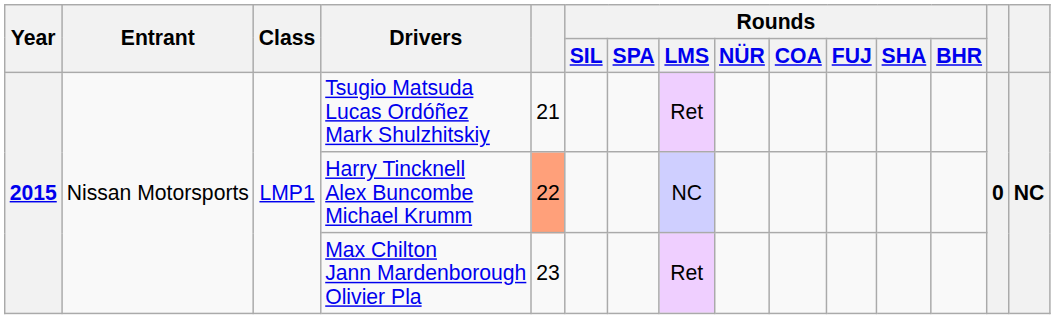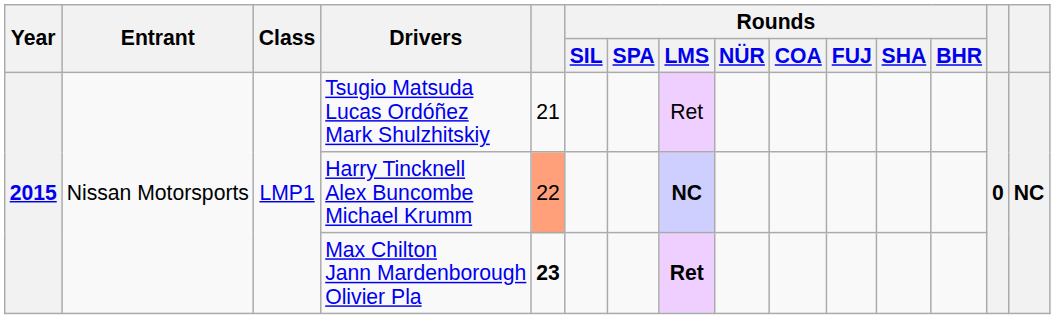(687, 193) normal -> (687, 193) bold
(548, 273) normal -> (548, 273) bold
(687, 273) normal -> (687, 273) bold
